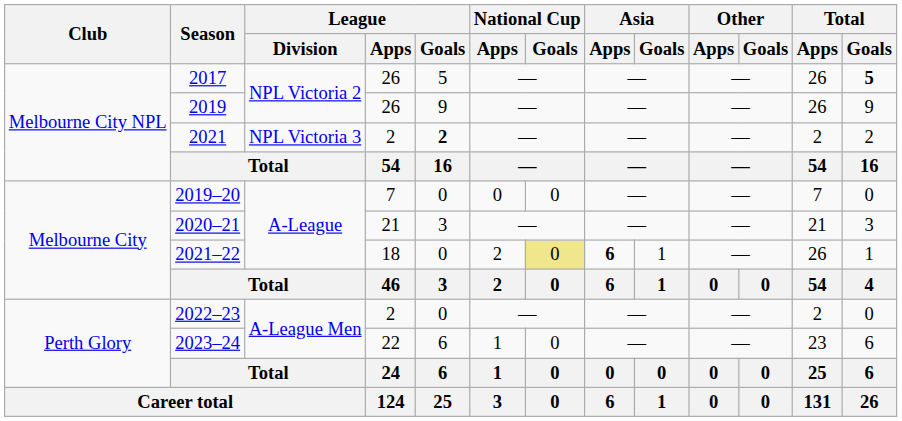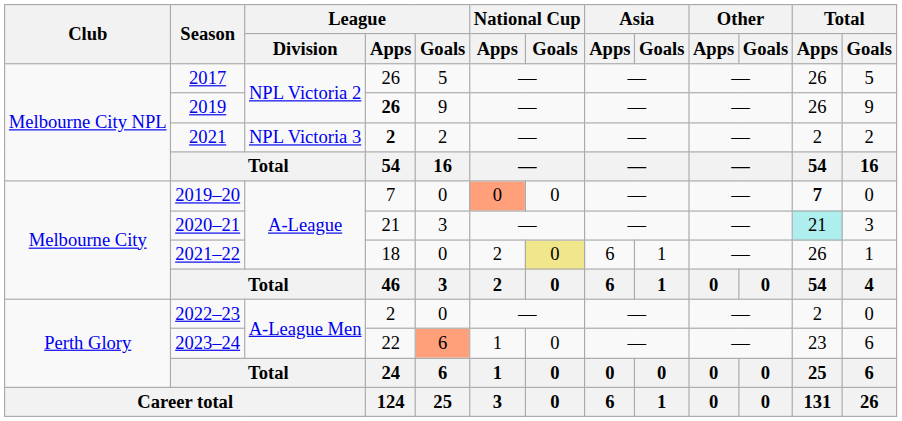(869, 78) bold -> (869, 78) normal
(391, 107) normal -> (391, 107) bold
(391, 136) normal -> (391, 136) bold
(443, 136) bold -> (443, 136) normal
(497, 195) no background -> (497, 195) lightsalmon background
(817, 195) normal -> (817, 195) bold
(817, 225) no background -> (817, 225) paleturquoise background
(610, 254) bold -> (610, 254) normal
(443, 343) no background -> (443, 343) lightsalmon background
